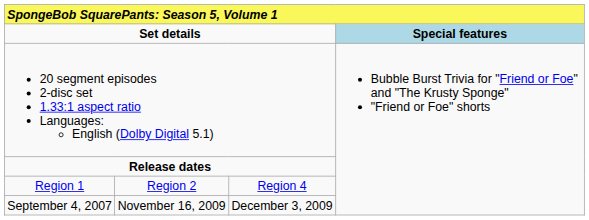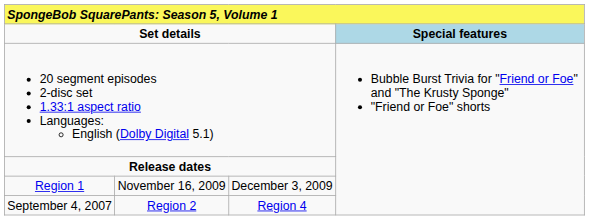(172, 186) Region 2 -> (172, 186) November 16, 2009
(282, 186) Region 4 -> (282, 186) December 3, 2009
(172, 205) November 16, 2009 -> (172, 205) Region 2
(282, 205) December 3, 2009 -> (282, 205) Region 4
